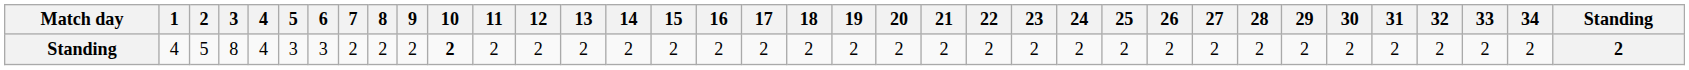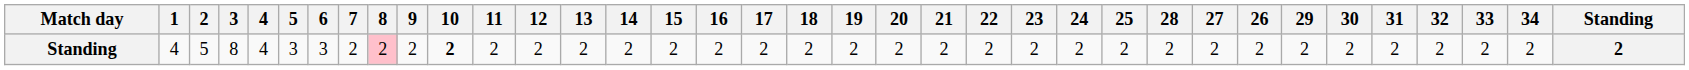columns swapped: (1169, 19) <-> (1260, 19)
(383, 48) no background -> (383, 48) pink background
